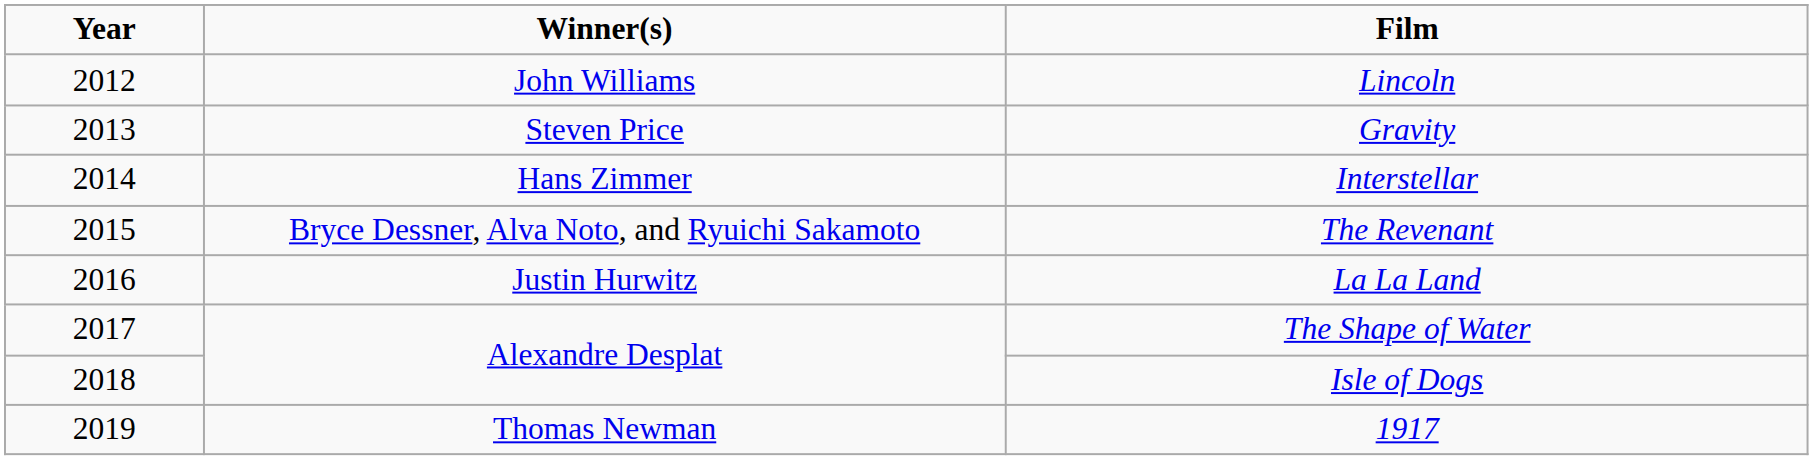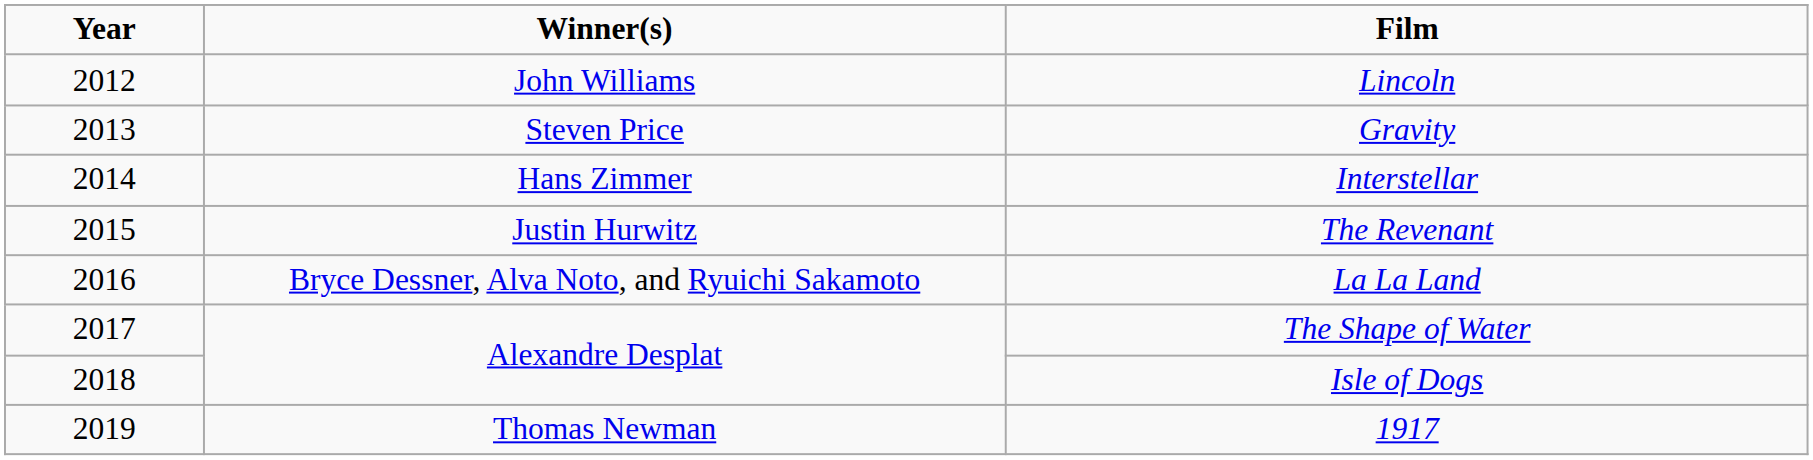(605, 229) Bryce Dessner, Alva Noto, and Ryuichi Sakamoto -> (605, 229) Justin Hurwitz
(605, 279) Justin Hurwitz -> (605, 279) Bryce Dessner, Alva Noto, and Ryuichi Sakamoto
